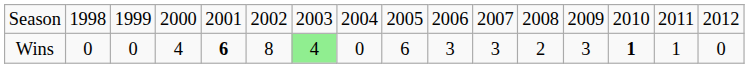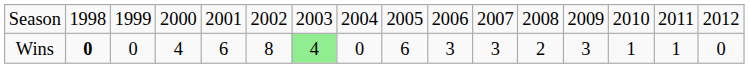(88, 48) normal -> (88, 48) bold
(224, 48) bold -> (224, 48) normal
(631, 48) bold -> (631, 48) normal
